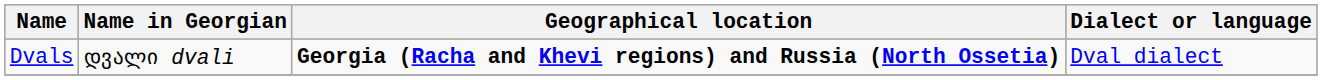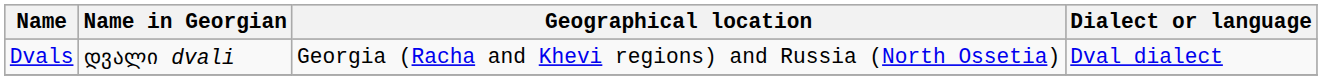(679, 57) bold -> (679, 57) normal
